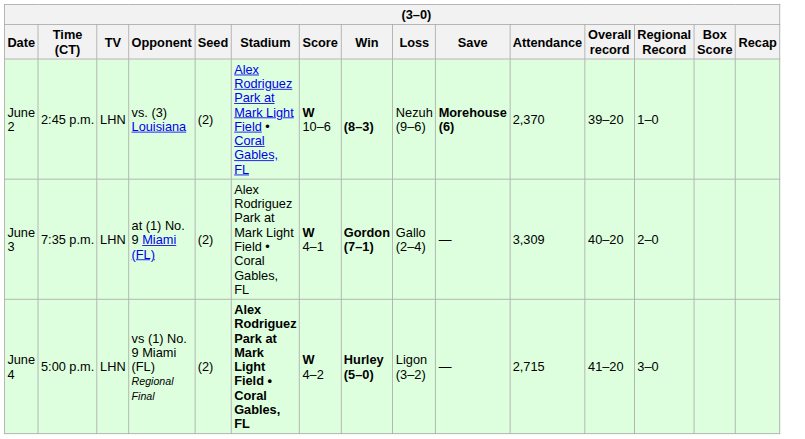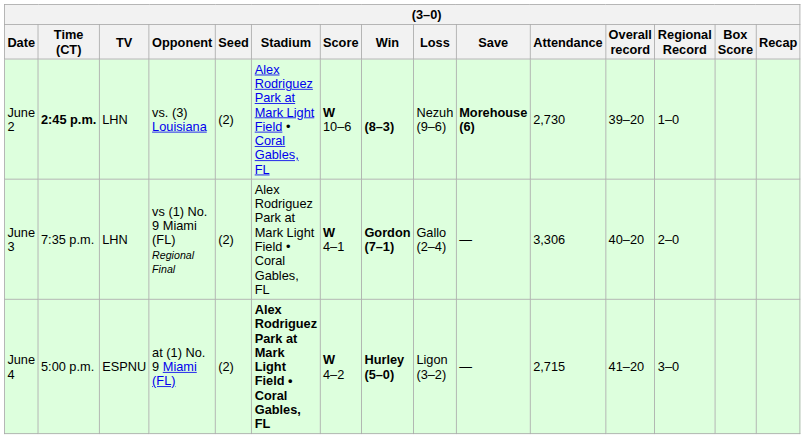(68, 119) normal -> (69, 119) bold
(529, 119) 2,370 -> (549, 119) 2,730
(158, 239) at (1) No. 9 Miami (FL) -> (180, 239) vs (1) No. 9 Miami (FL) Regional Final
(529, 239) 3,309 -> (549, 239) 3,306
(113, 367) LHN -> (124, 367) ESPNU
(159, 367) vs (1) No. 9 Miami (FL) Regional Final -> (179, 367) at (1) No. 9 Miami (FL)
